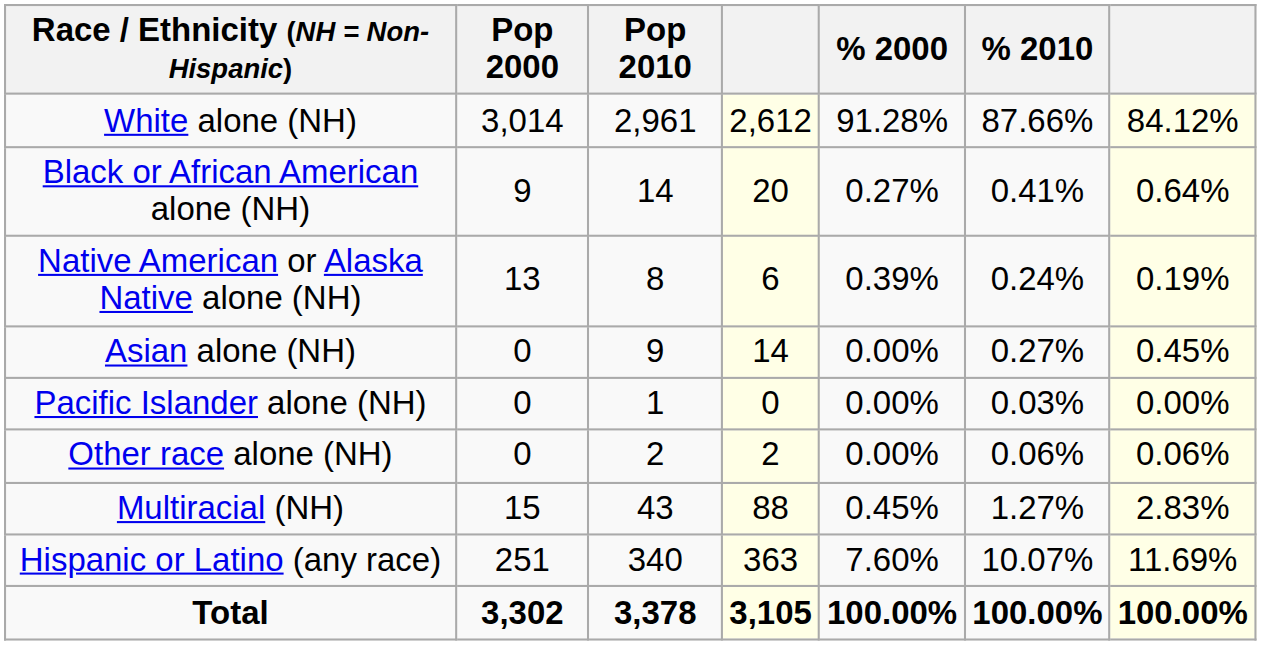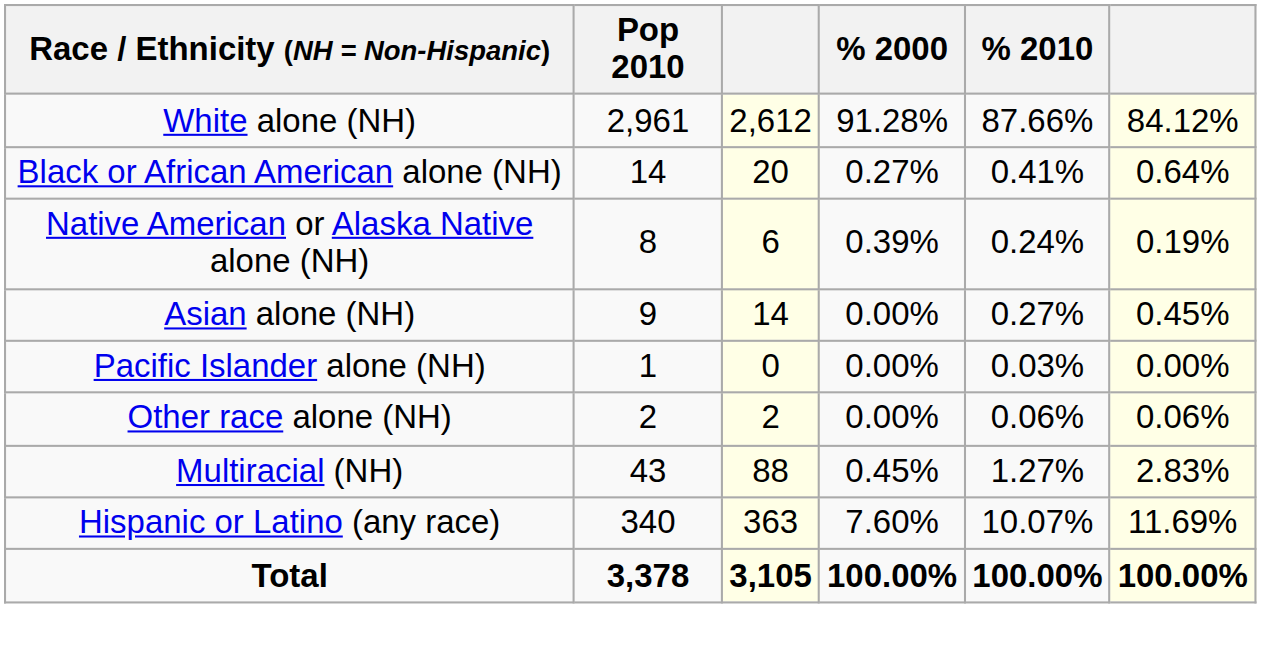- column: (522, 49)
